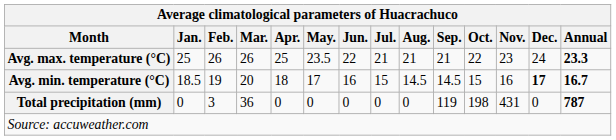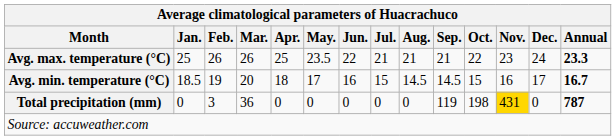(539, 80) bold -> (539, 80) normal
(509, 102) no background -> (509, 102) gold background
